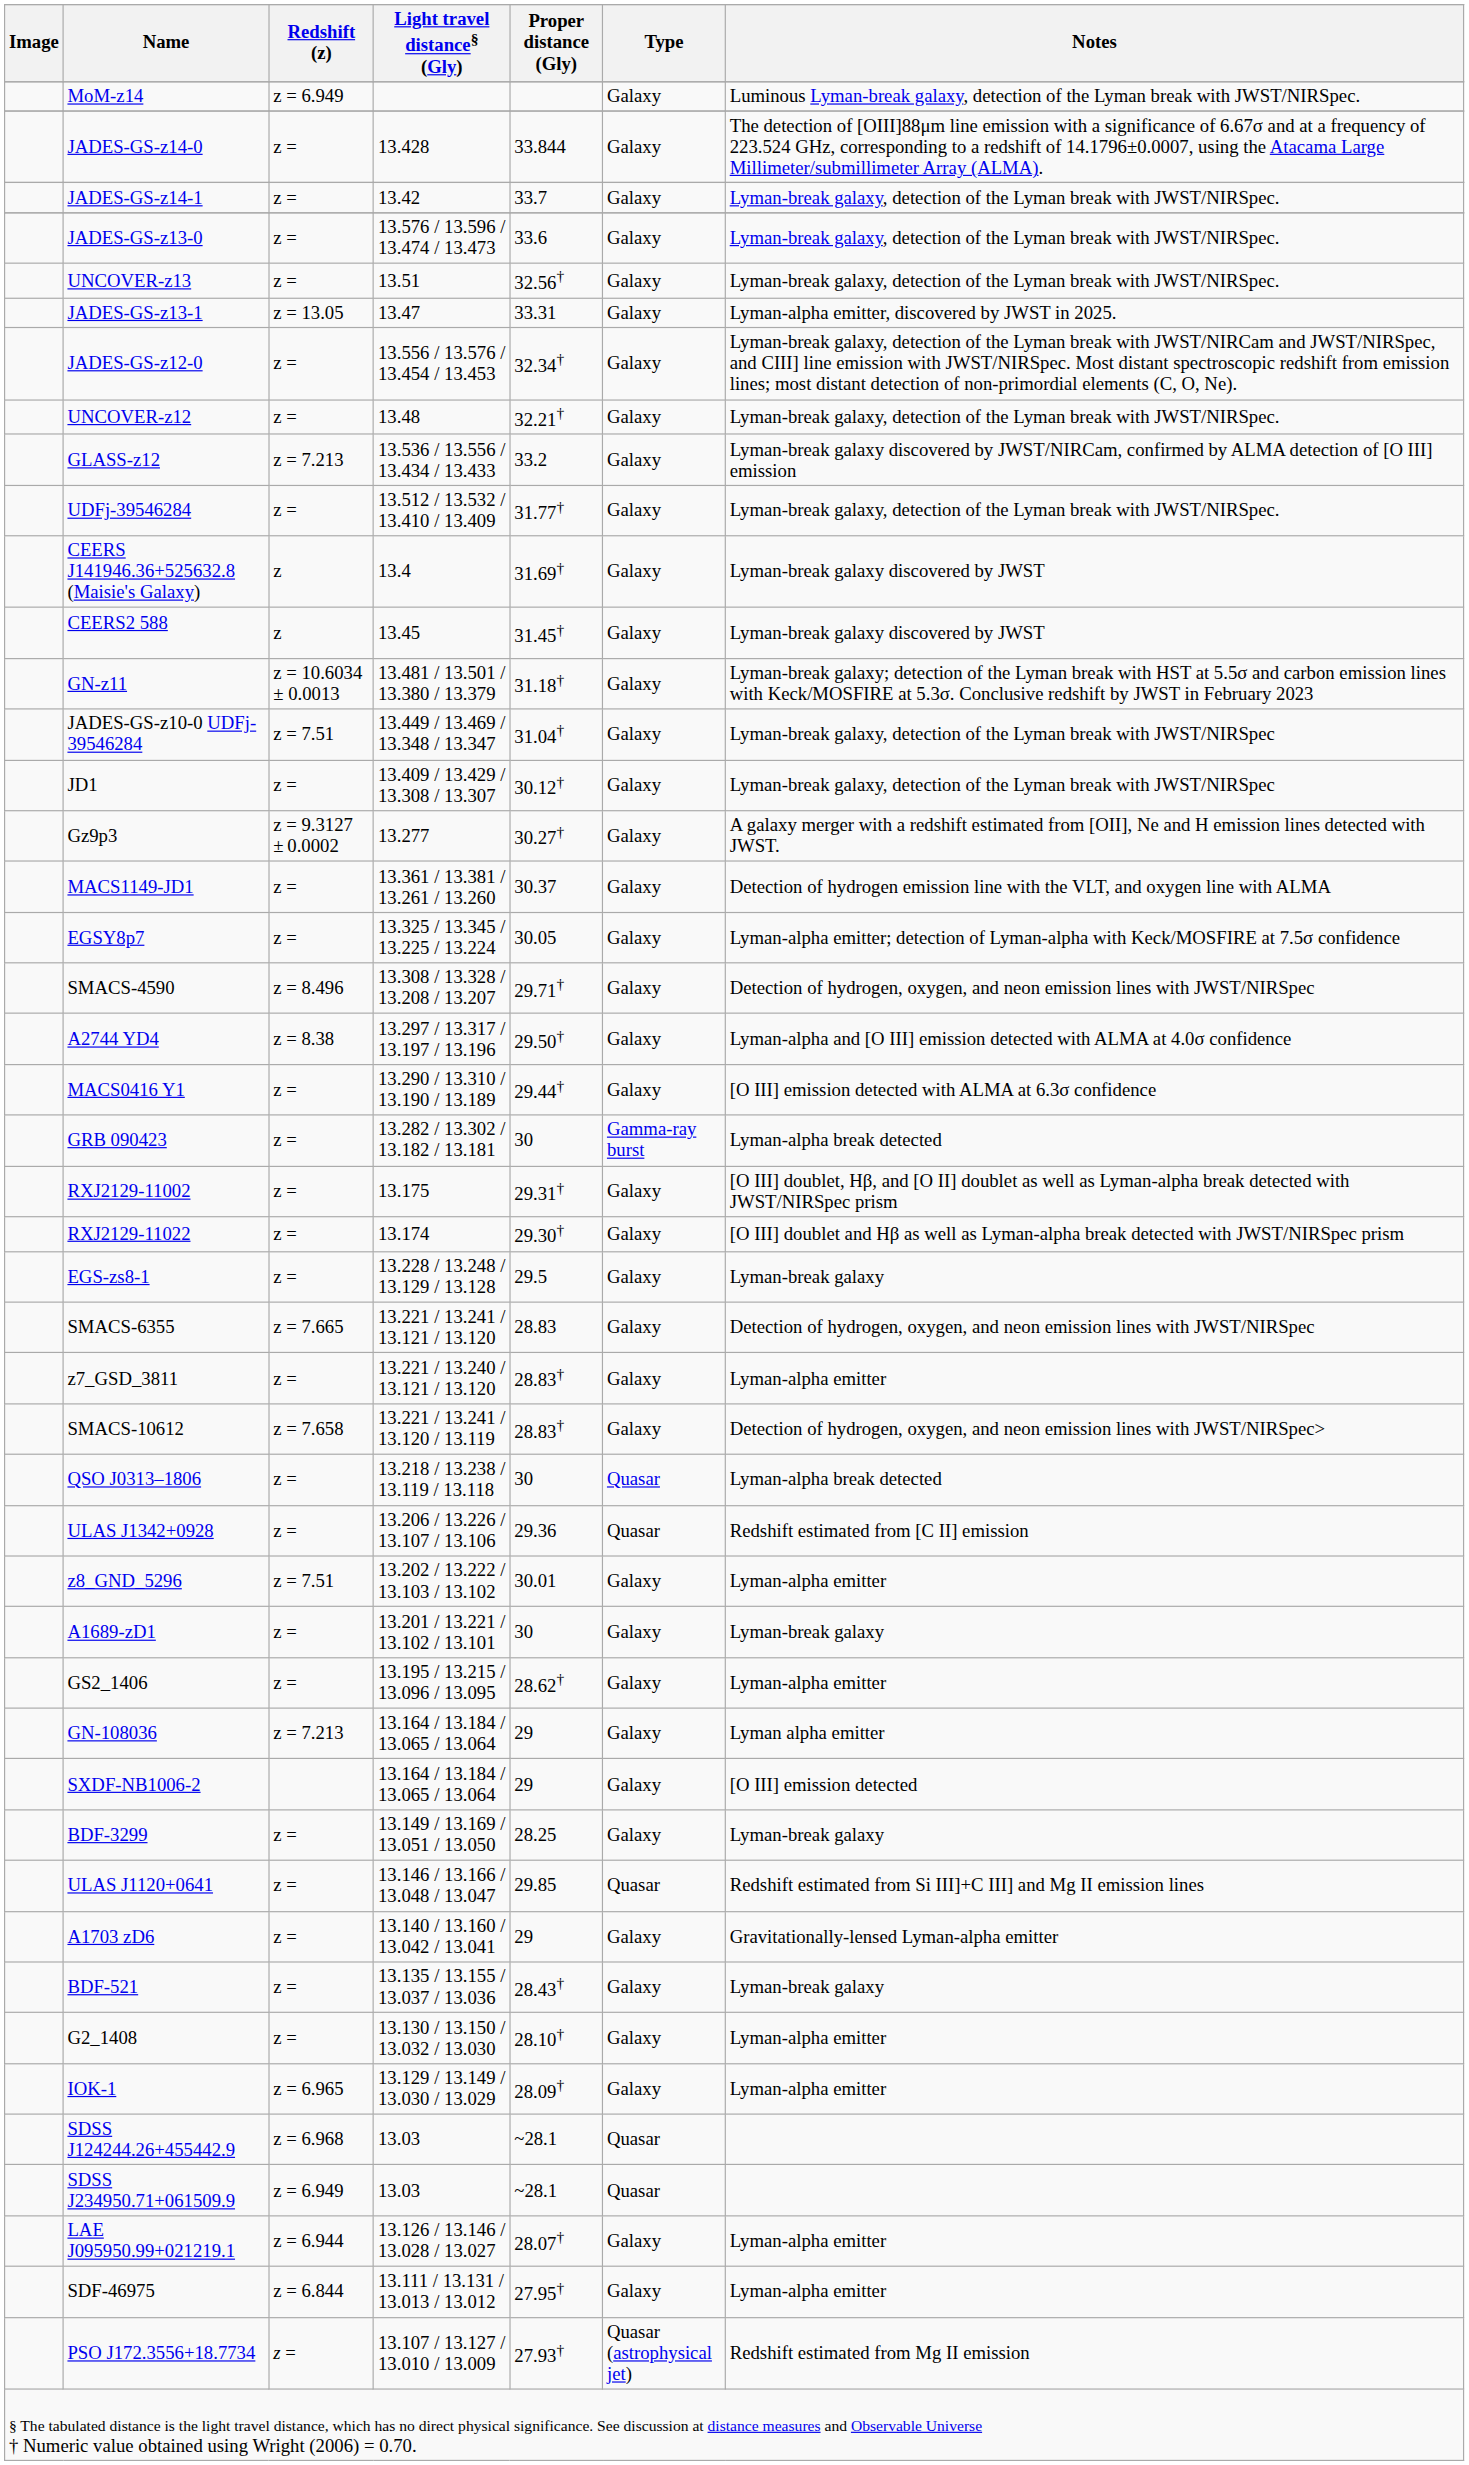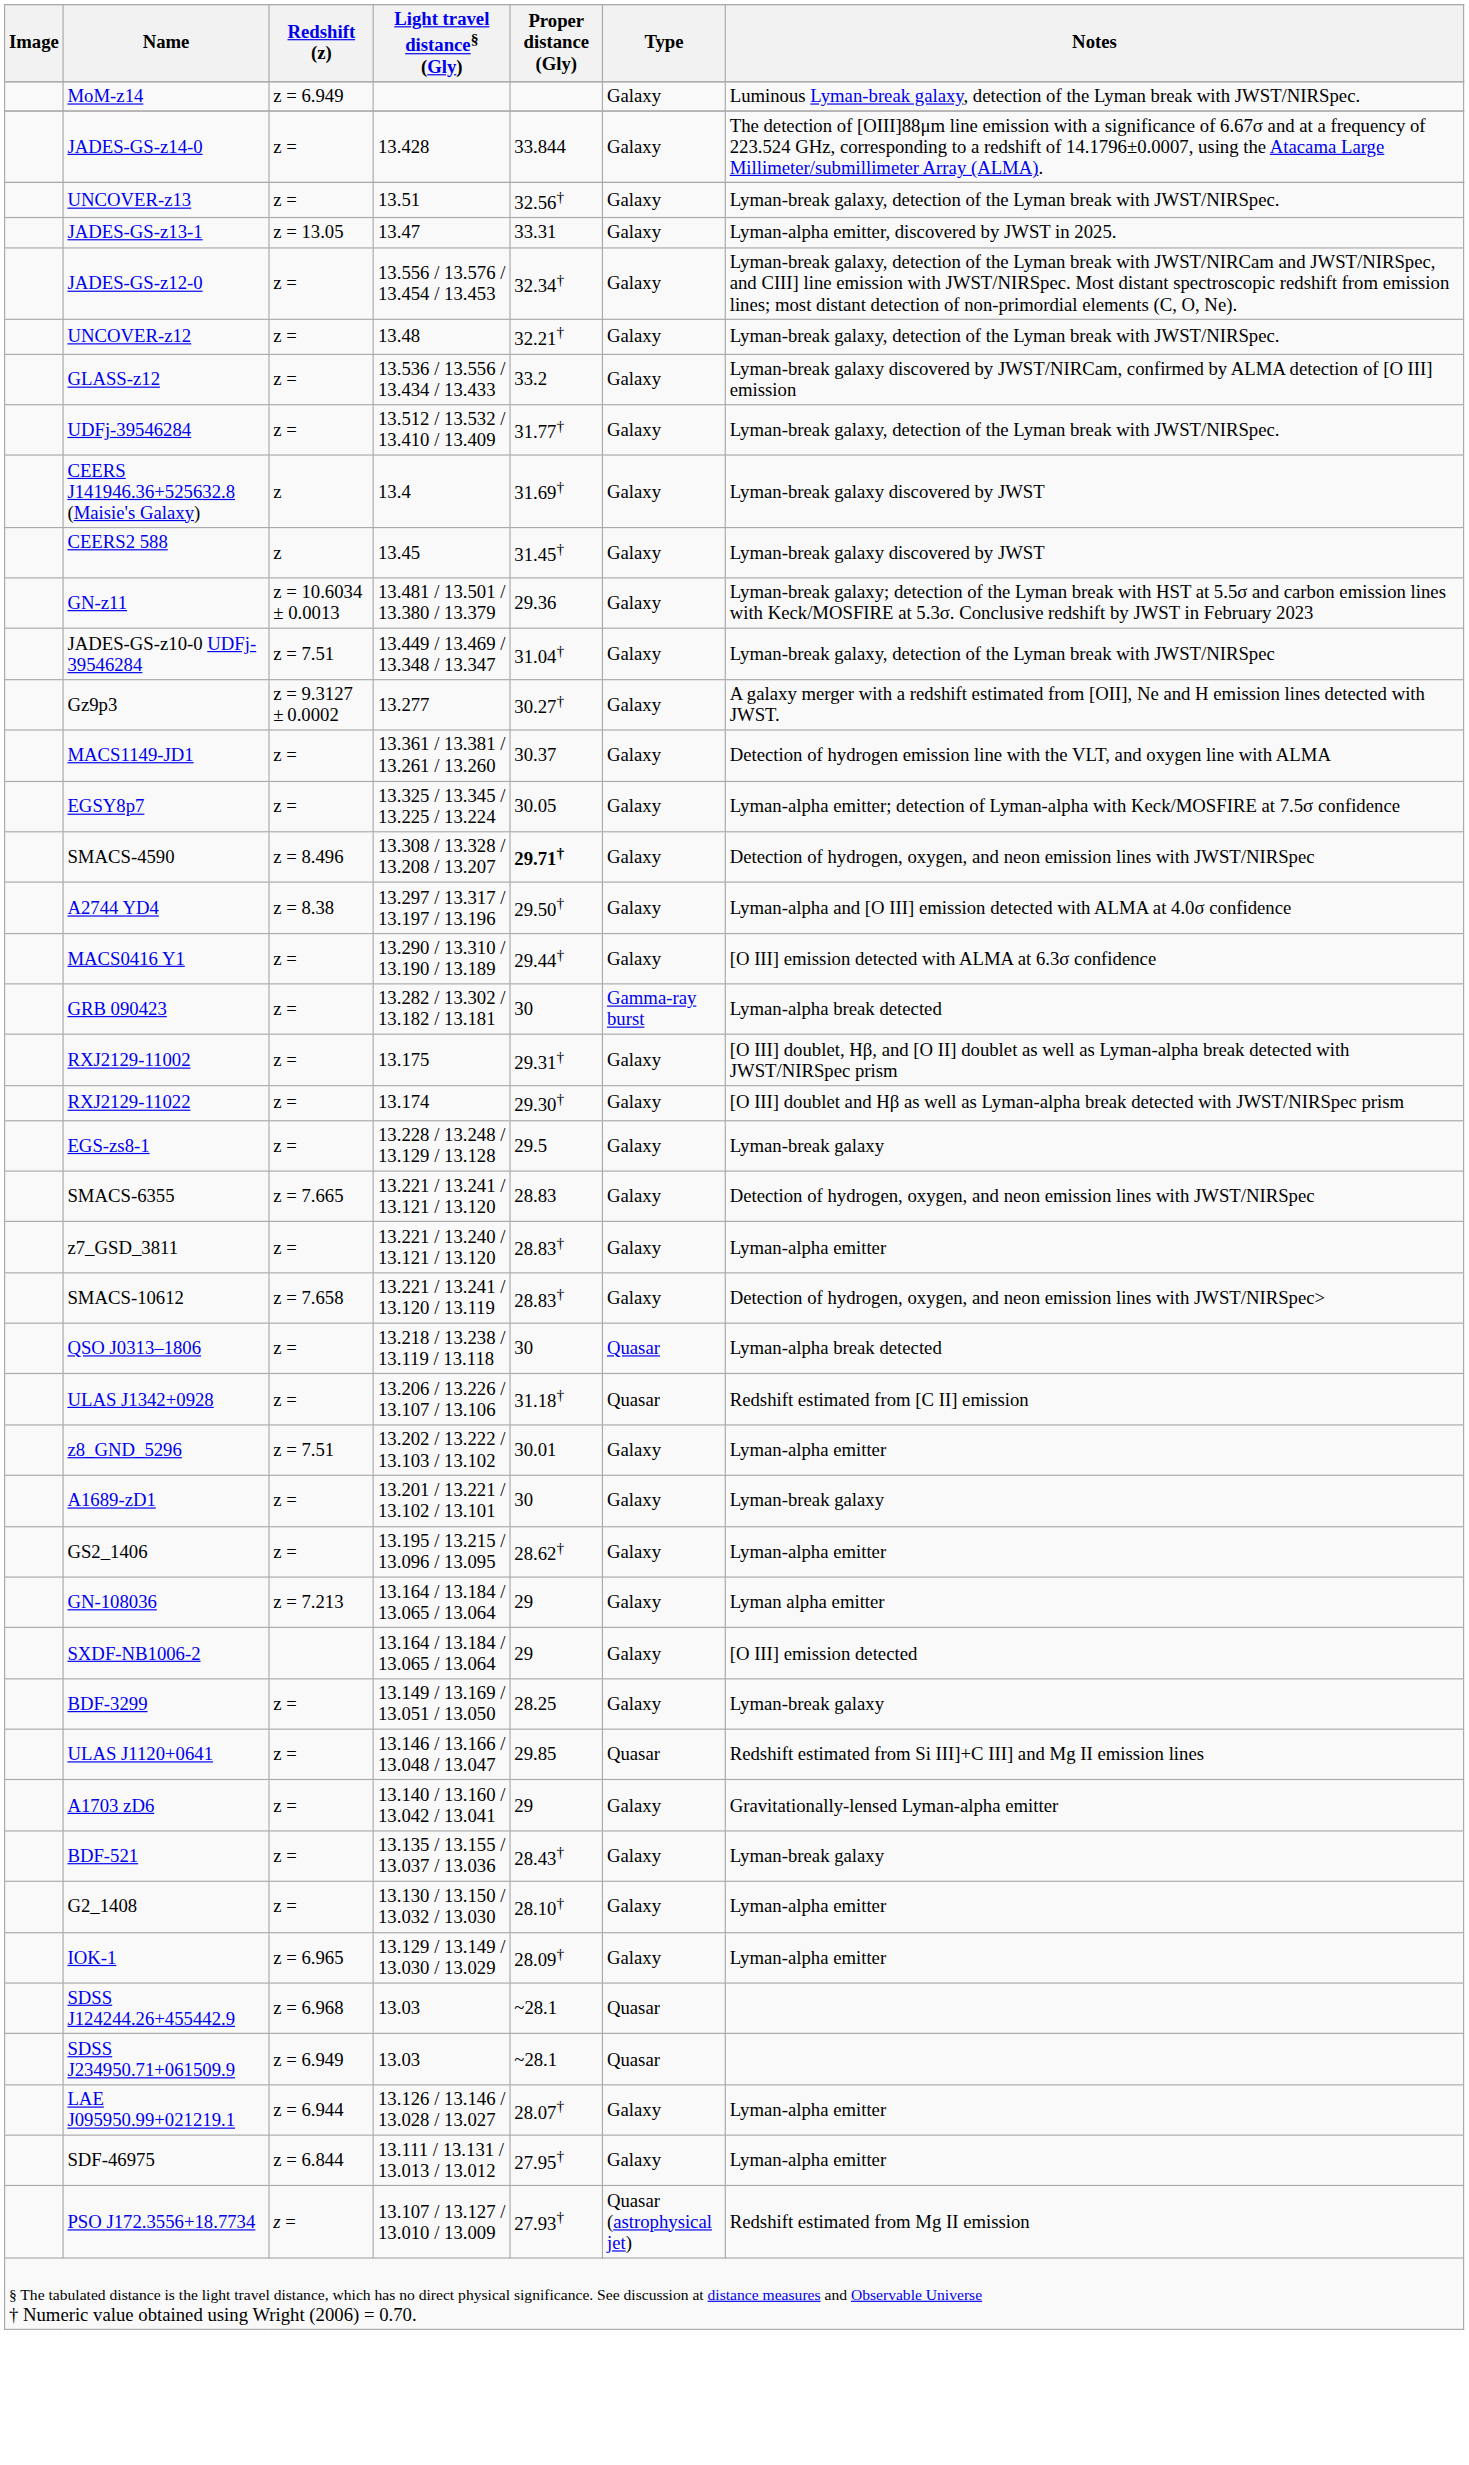- row: (135, 197)
- row: (135, 237)
(308, 459) z = 7.213 -> (285, 379) z =
(539, 683) 31.18† -> (535, 603) 29.36
- row: (83, 785)
(539, 988) normal -> (539, 857) bold
(535, 1530) 29.36 -> (539, 1399) 31.18†
